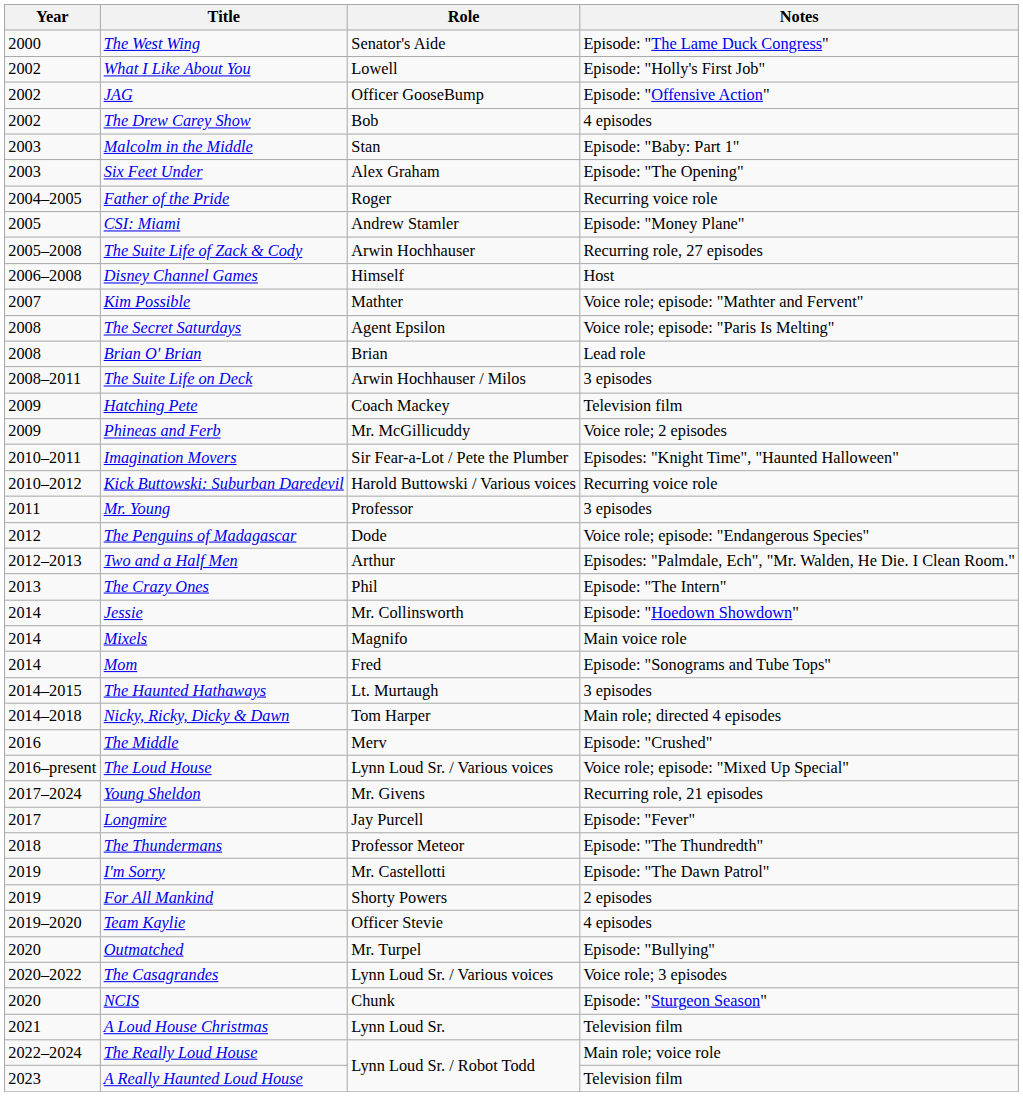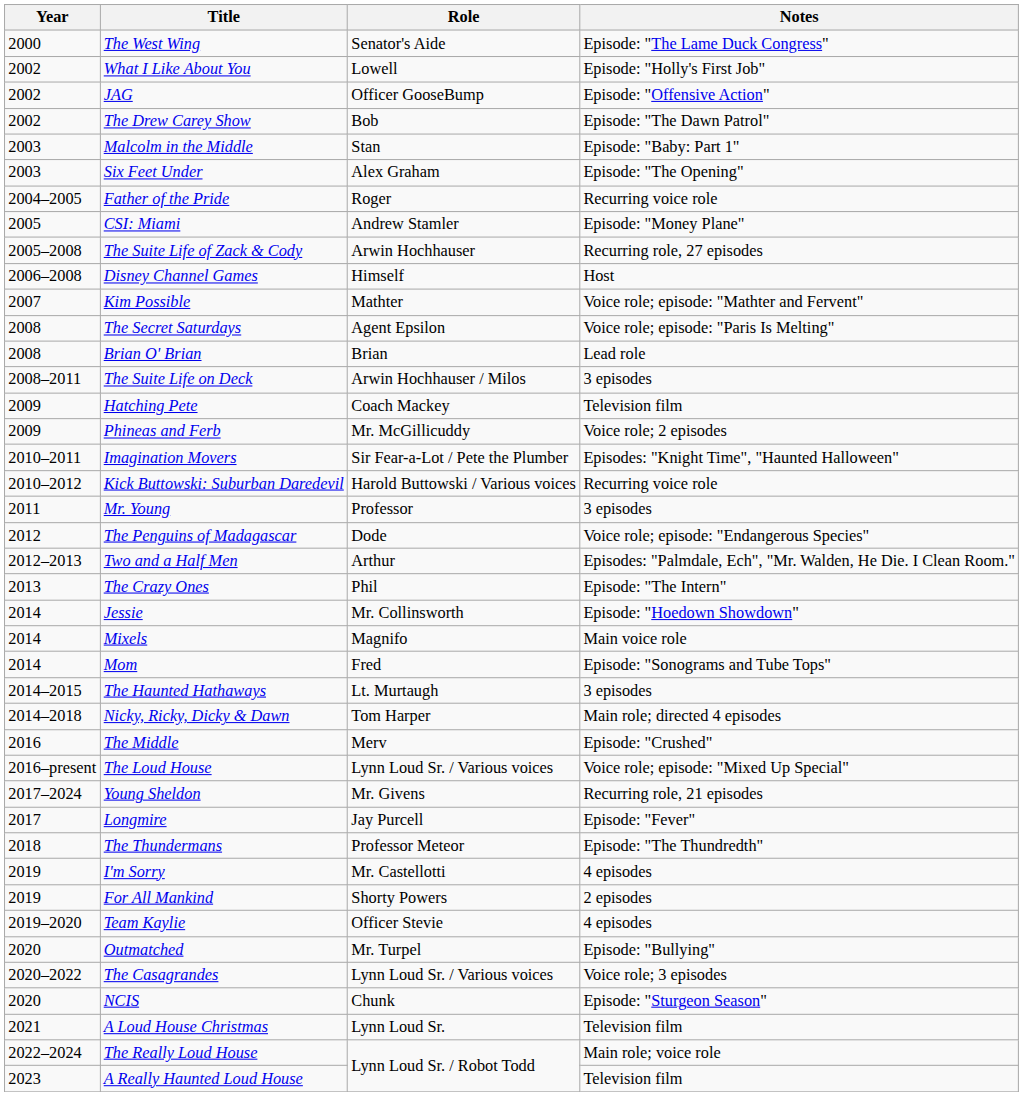(618, 120) 4 episodes -> (676, 120) Episode: "The Dawn Patrol"
(676, 871) Episode: "The Dawn Patrol" -> (618, 871) 4 episodes
